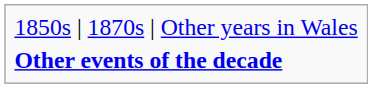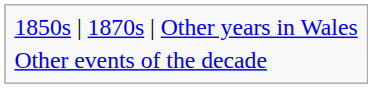(148, 60) bold -> (141, 60) normal
